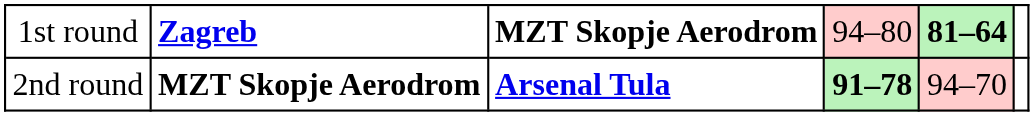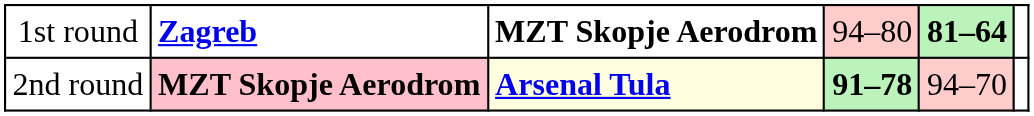(319, 83) no background -> (319, 83) pink background
(583, 83) no background -> (583, 83) lightyellow background
